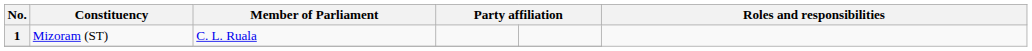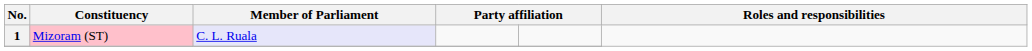(71, 35) no background -> (71, 35) pink background
(227, 35) no background -> (227, 35) lavender background
